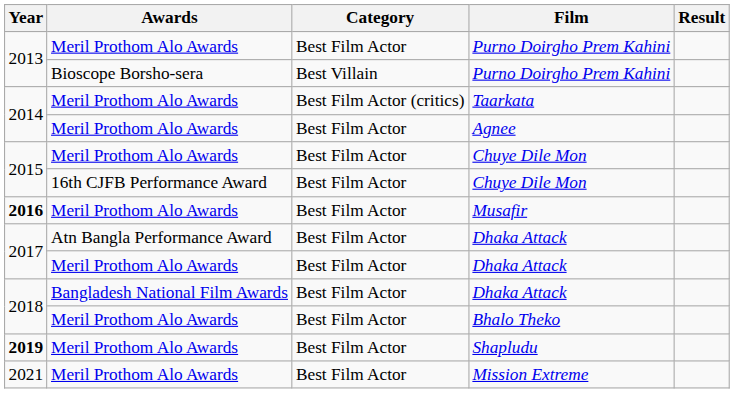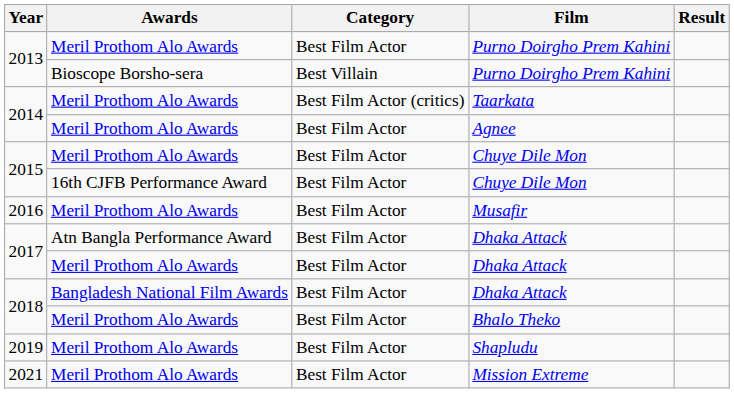(26, 210) bold -> (26, 210) normal
(26, 347) bold -> (26, 347) normal
